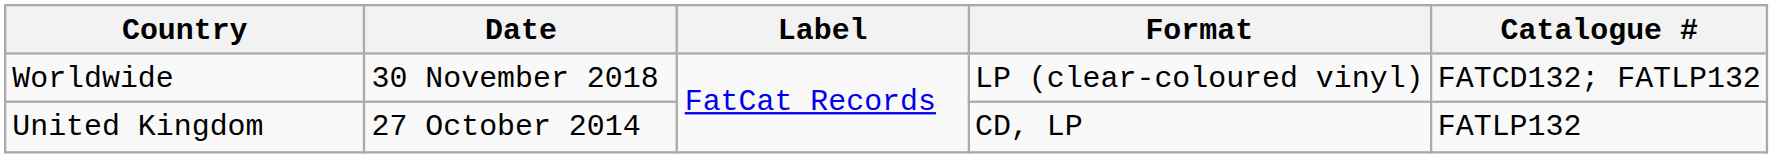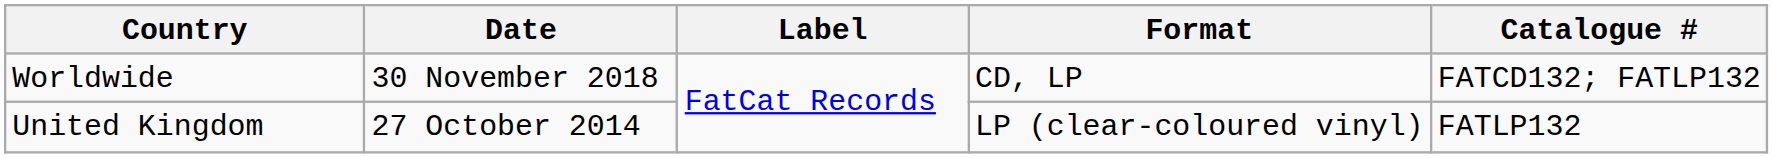(1199, 78) LP (clear-coloured vinyl) -> (1029, 78) CD, LP
(1029, 127) CD, LP -> (1199, 127) LP (clear-coloured vinyl)
